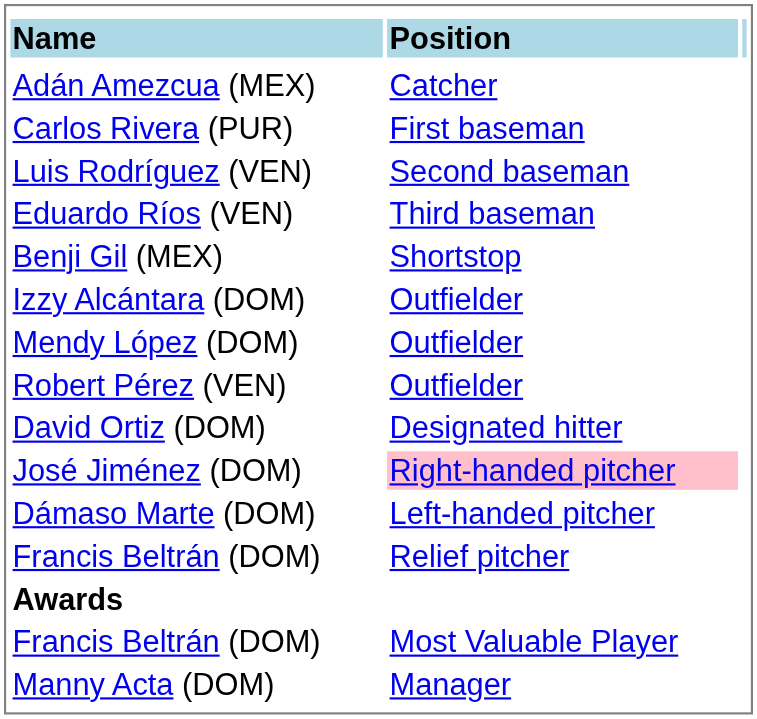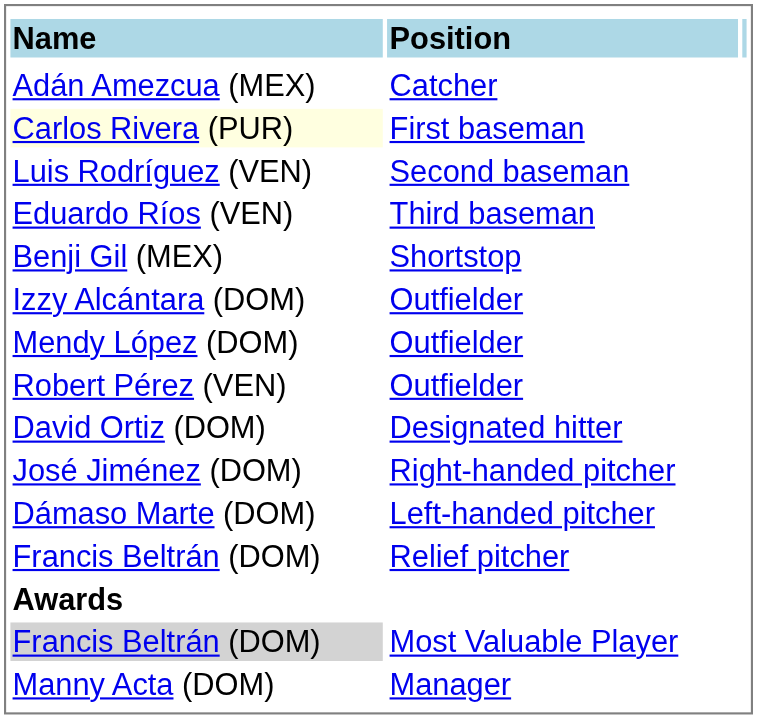(153, 128) no background -> (153, 128) lightyellow background
(533, 471) pink background -> (533, 471) no background
(167, 642) no background -> (167, 642) lightgrey background
